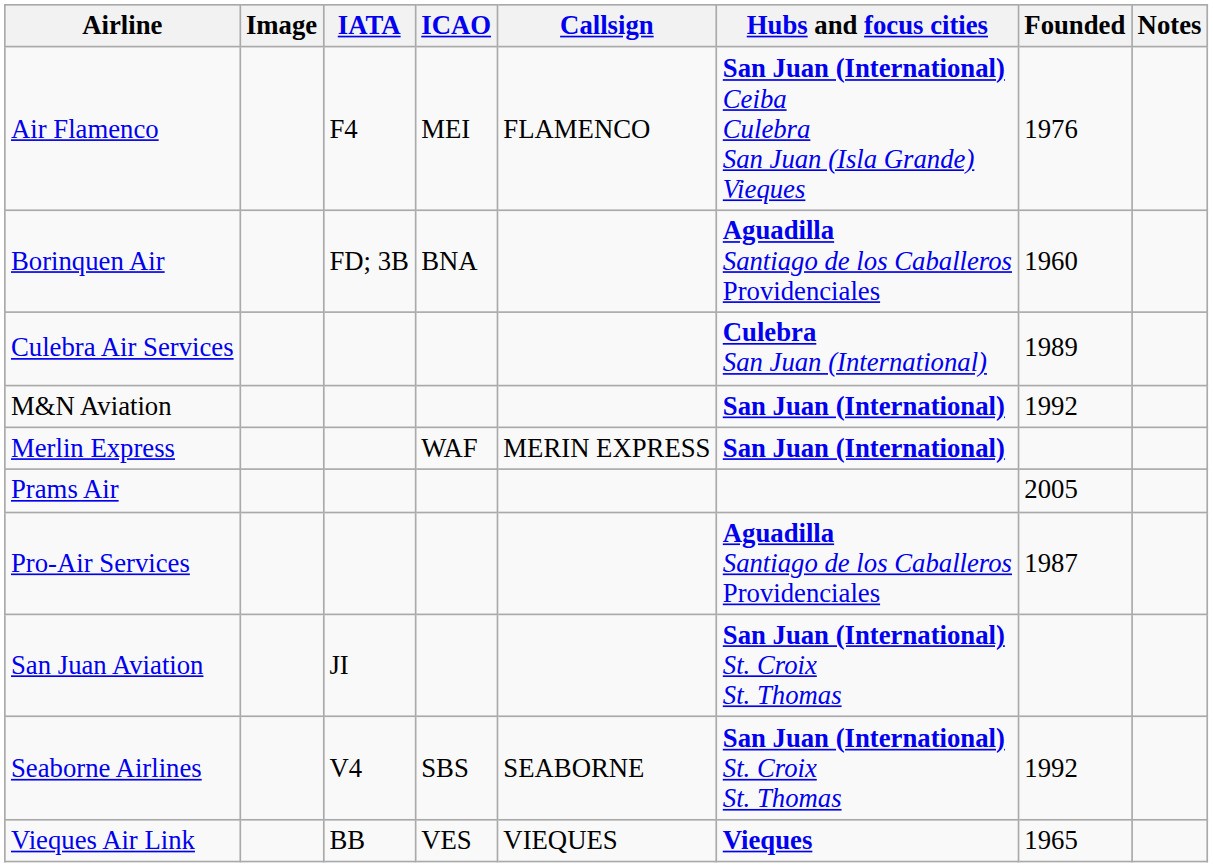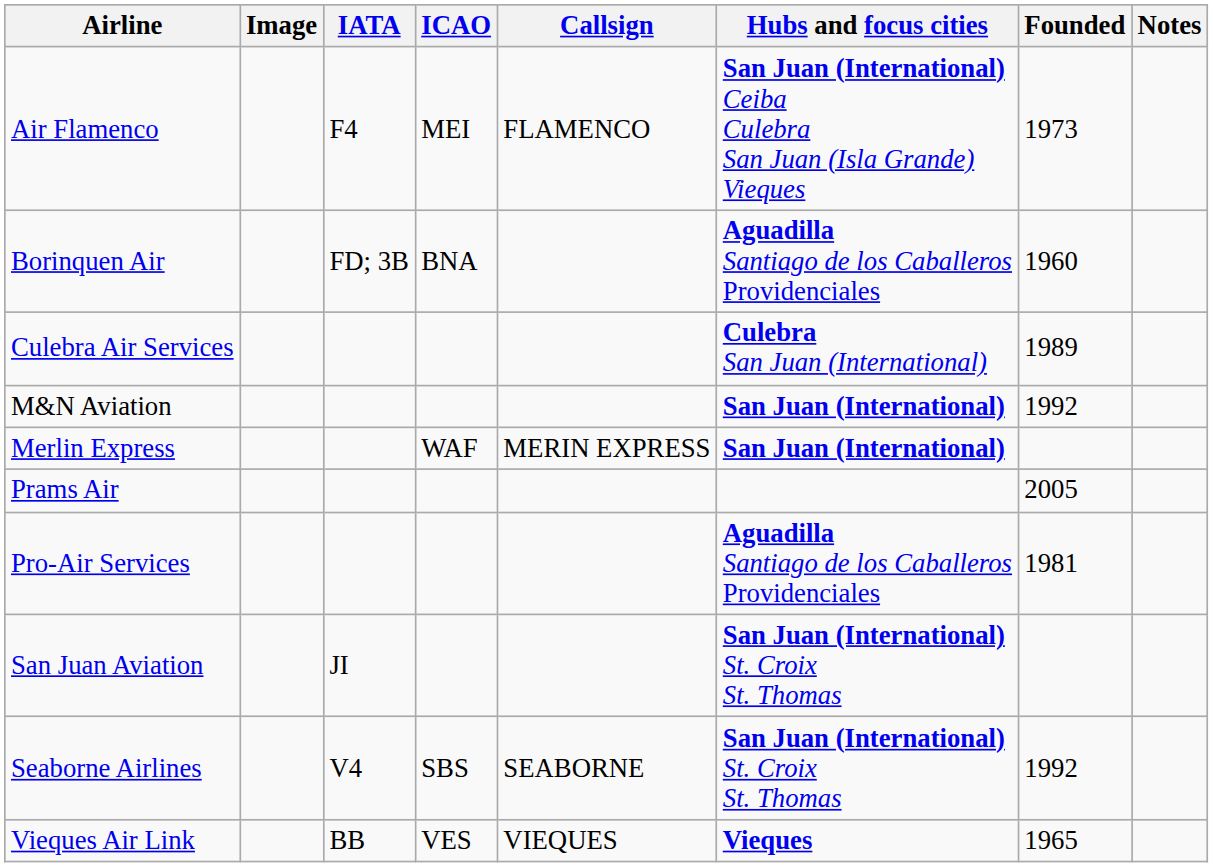(1051, 128) 1976 -> (1051, 128) 1973
(1051, 562) 1987 -> (1051, 562) 1981
